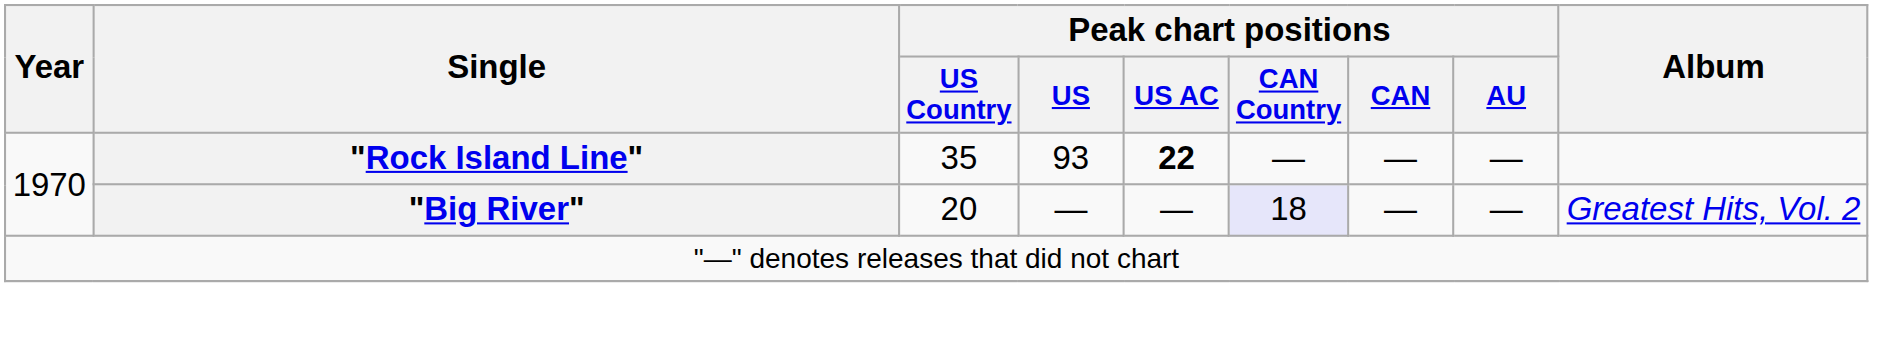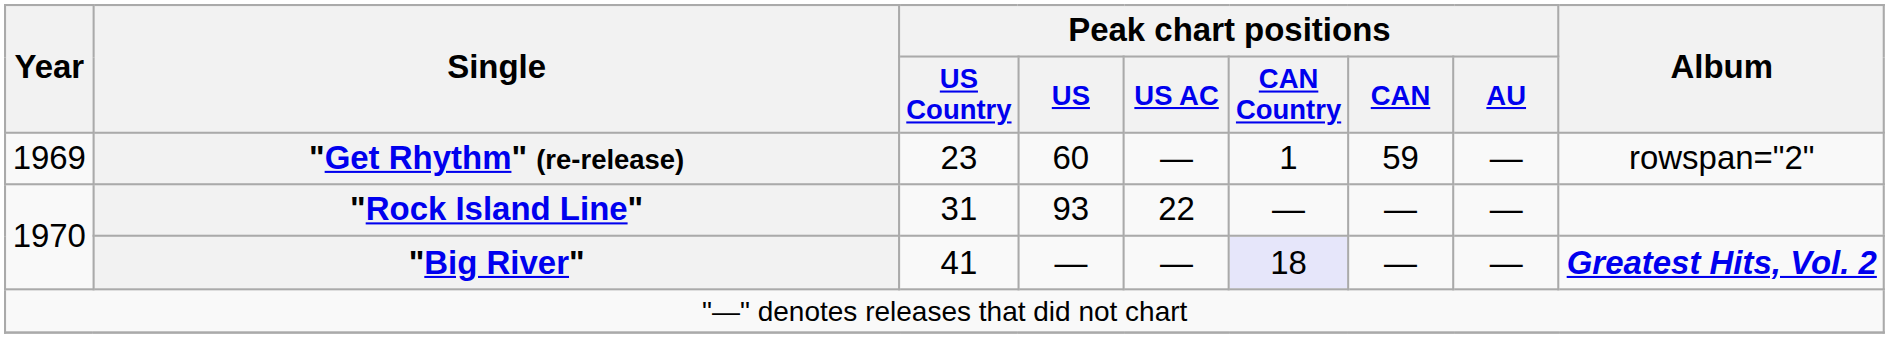+ row: (497, 157)
(959, 157) 35 -> (959, 209) 31
(1177, 157) bold -> (1177, 209) normal
(959, 209) 20 -> (959, 262) 41
(1714, 209) normal -> (1722, 262) bold
